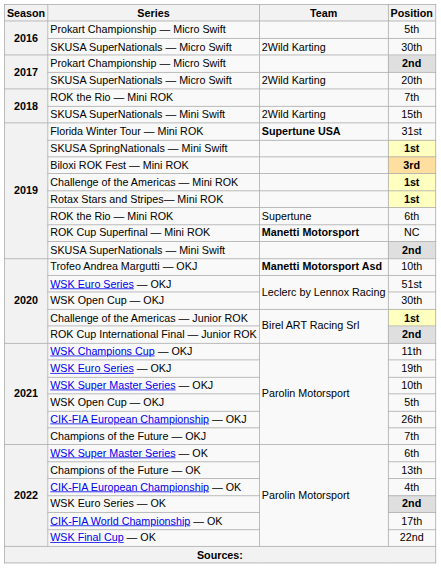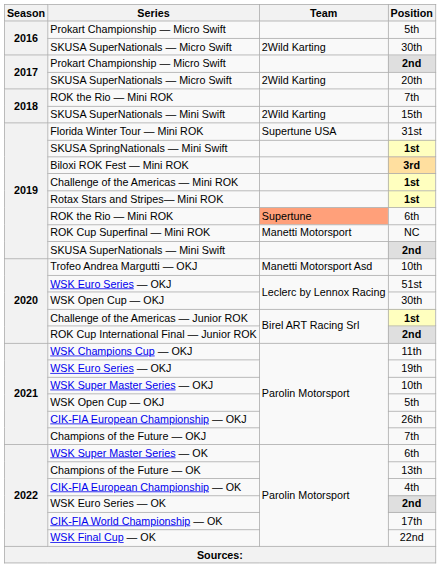(301, 131) bold -> (299, 131) normal
(287, 216) no background -> (287, 216) lightsalmon background
(310, 233) bold -> (307, 233) normal
(322, 266) bold -> (317, 266) normal
